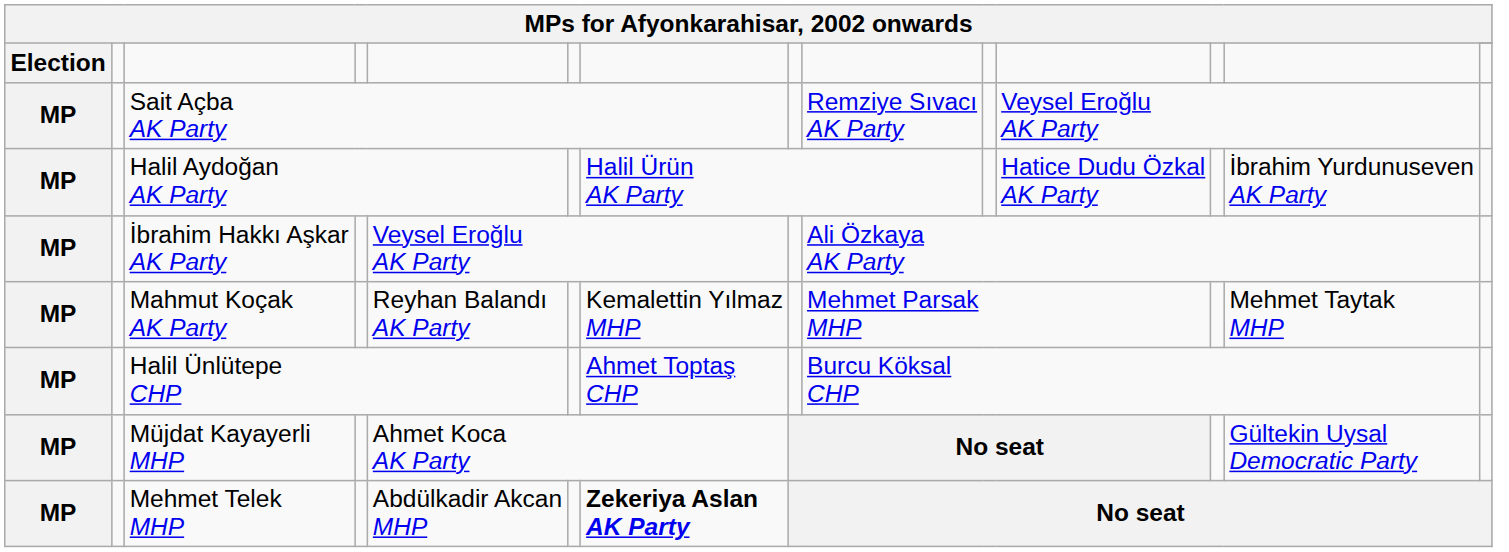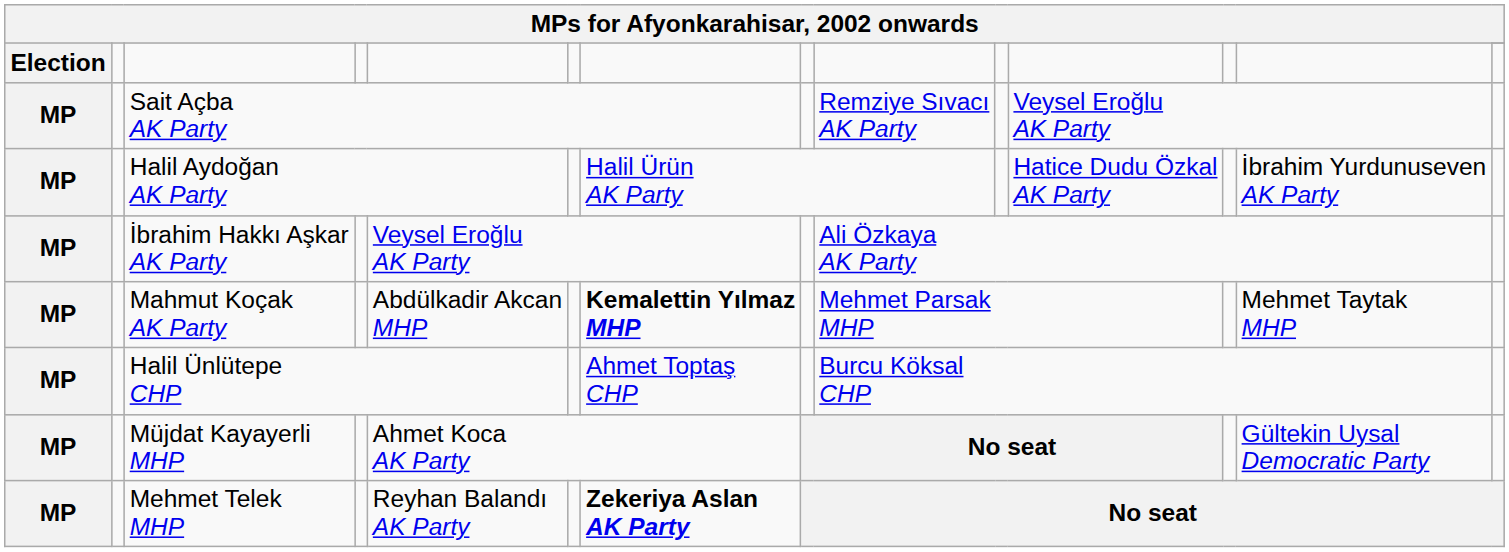(460, 314) Reyhan Balandı AK Party -> (467, 314) Abdülkadir Akcan MHP
(685, 314) normal -> (691, 314) bold
(467, 513) Abdülkadir Akcan MHP -> (460, 513) Reyhan Balandı AK Party
